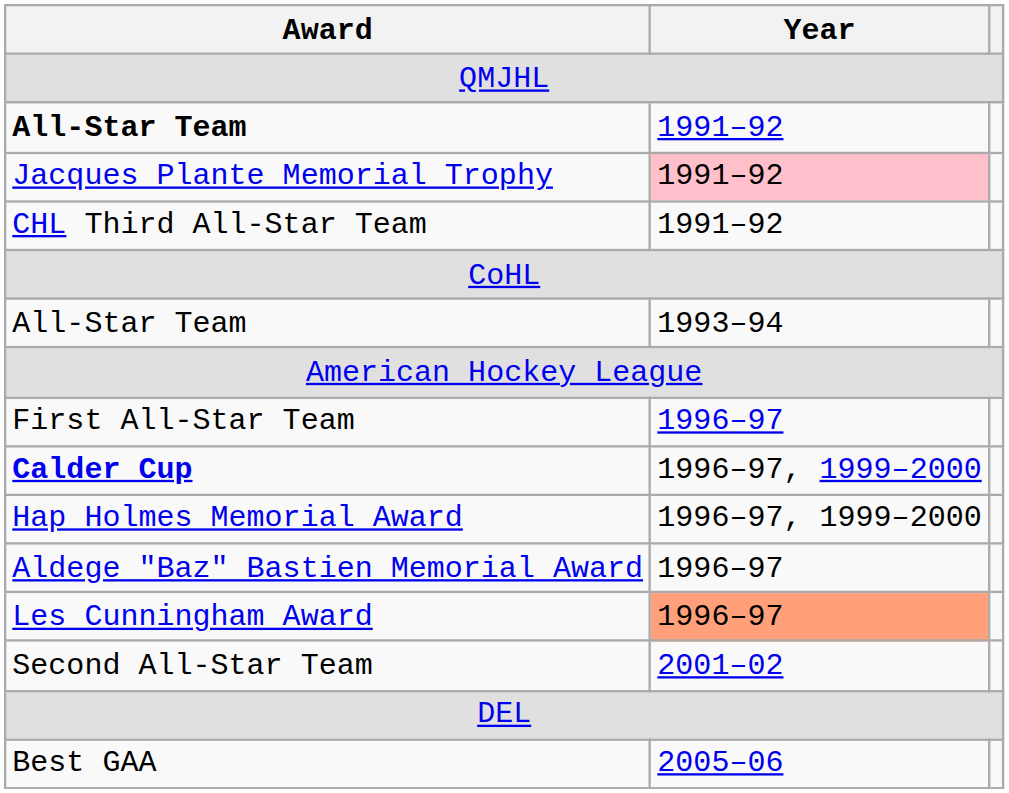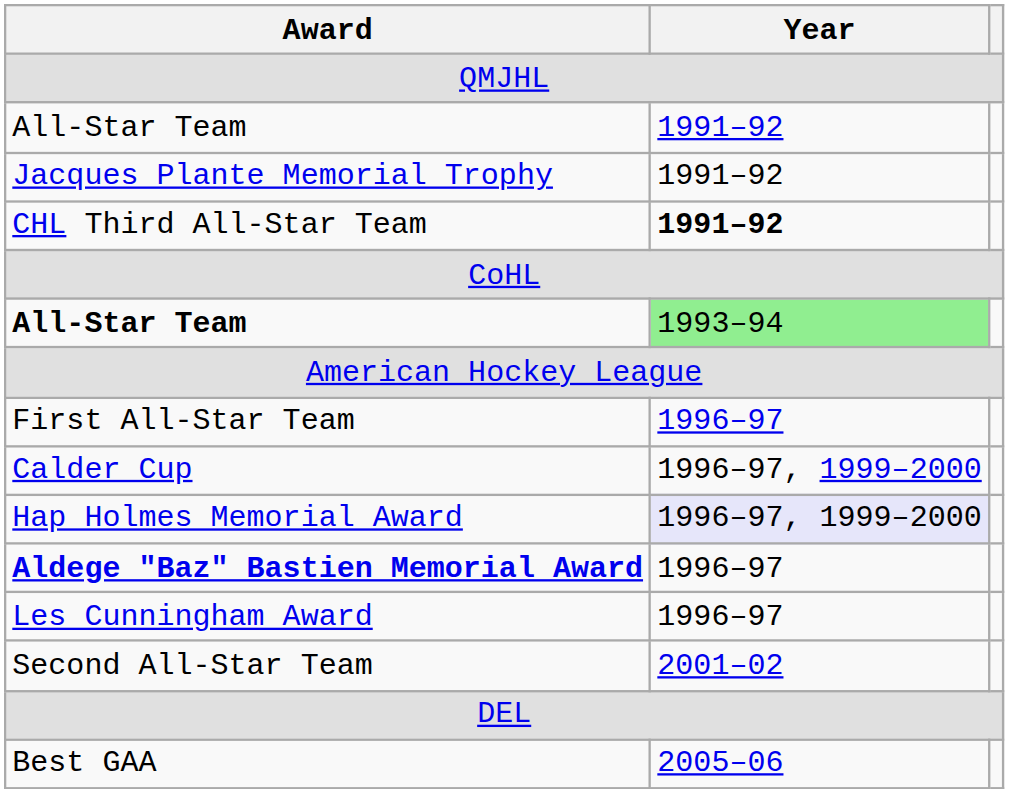(129, 128) bold -> (129, 128) normal
(720, 176) pink background -> (720, 176) no background
(720, 225) normal -> (720, 225) bold
(129, 323) normal -> (129, 323) bold
(720, 323) no background -> (720, 323) lightgreen background
(102, 470) bold -> (102, 470) normal
(820, 519) no background -> (820, 519) lavender background
(328, 568) normal -> (328, 568) bold
(720, 617) lightsalmon background -> (720, 617) no background
